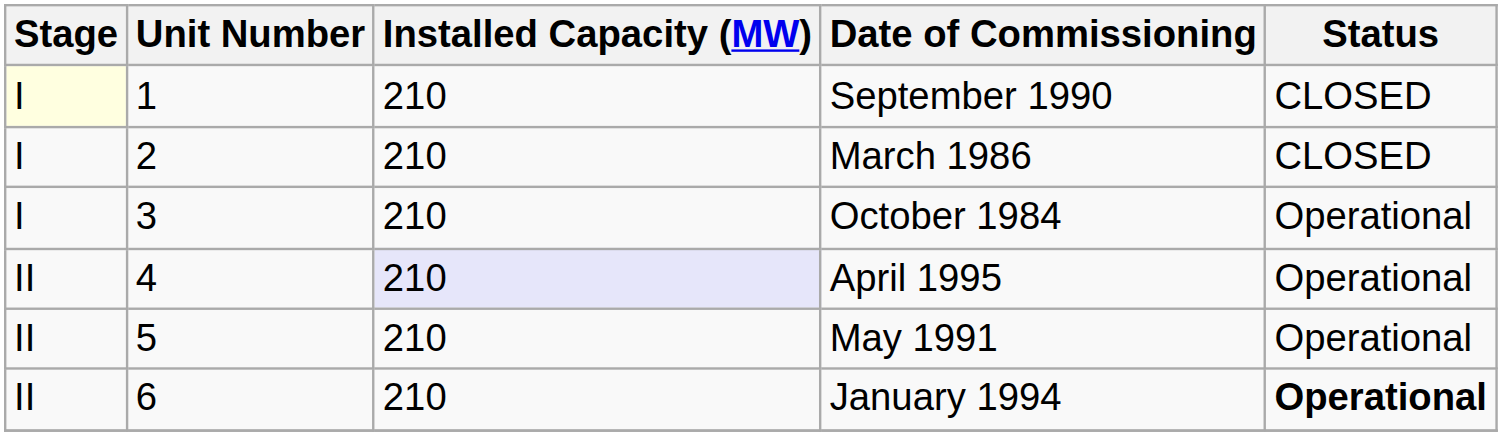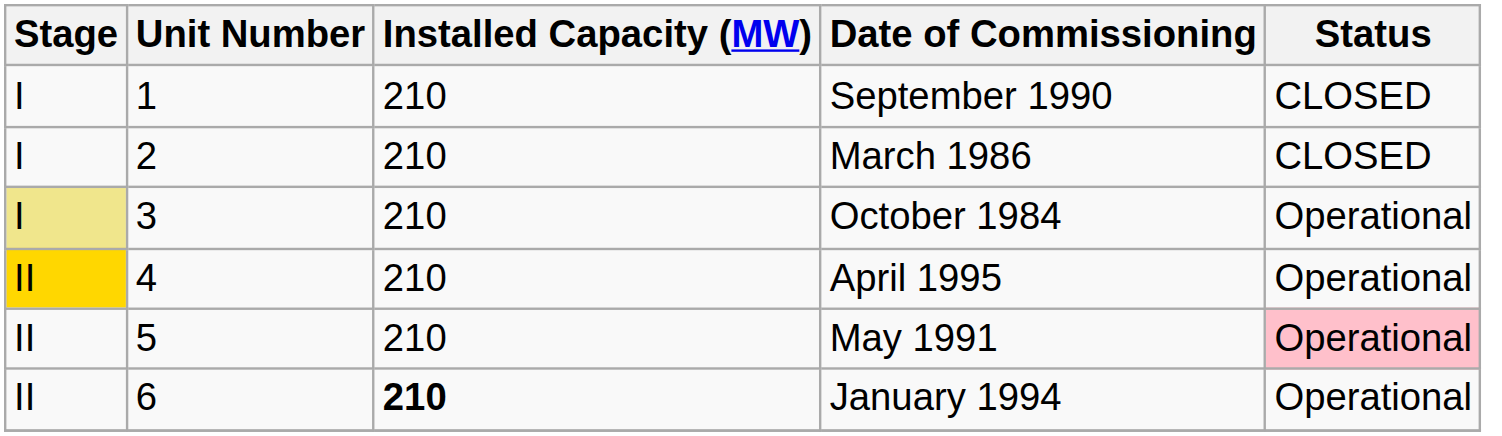(19, 95) lightyellow background -> (19, 95) no background
(19, 216) no background -> (19, 216) khaki background
(25, 277) no background -> (25, 277) gold background
(415, 277) lavender background -> (415, 277) no background
(1373, 338) no background -> (1373, 338) pink background
(415, 398) normal -> (415, 398) bold
(1381, 398) bold -> (1373, 398) normal
